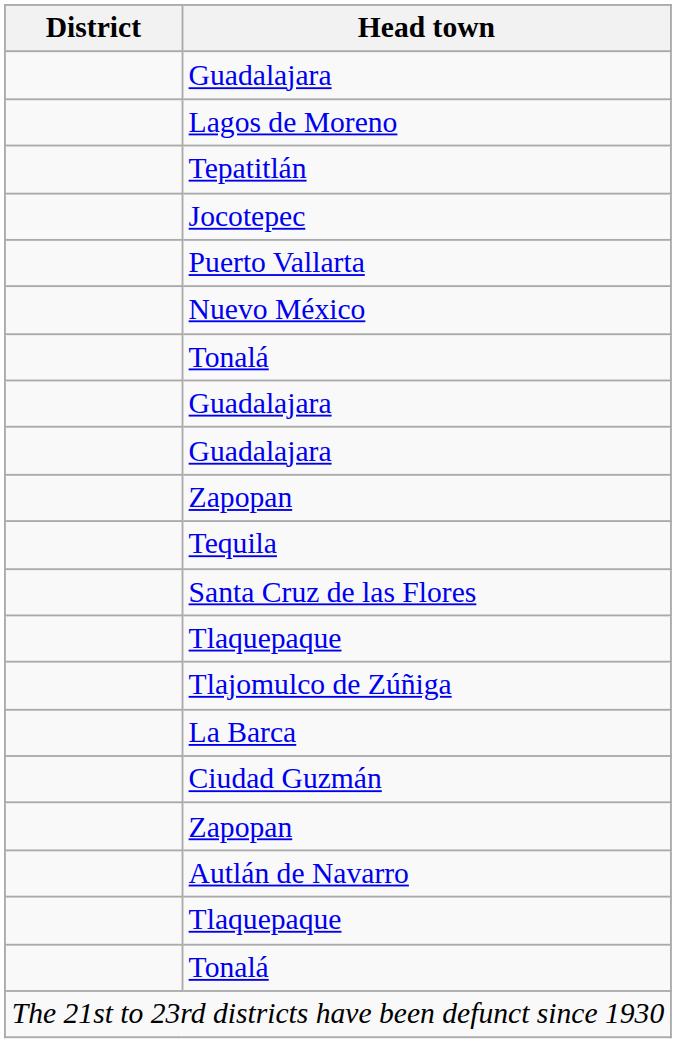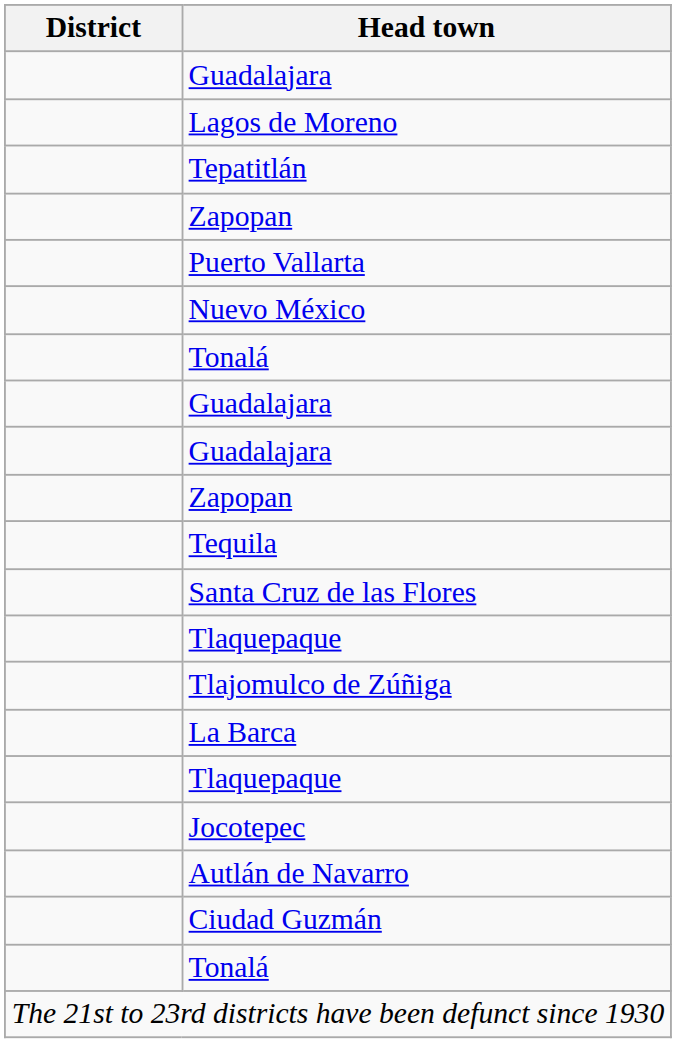(247, 215) Jocotepec -> (240, 215) Zapopan
(285, 779) Ciudad Guzmán -> (265, 779) Tlaquepaque
(240, 826) Zapopan -> (247, 826) Jocotepec
(265, 919) Tlaquepaque -> (285, 919) Ciudad Guzmán
